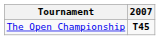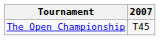(141, 27) bold -> (141, 27) normal
